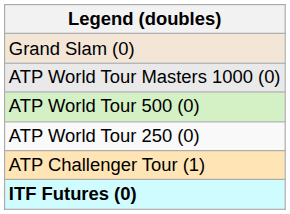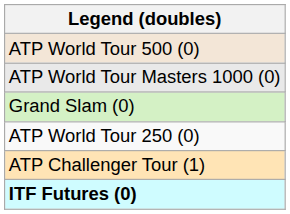(72, 48) Grand Slam (0) -> (104, 48) ATP World Tour 500 (0)
(104, 106) ATP World Tour 500 (0) -> (72, 106) Grand Slam (0)
